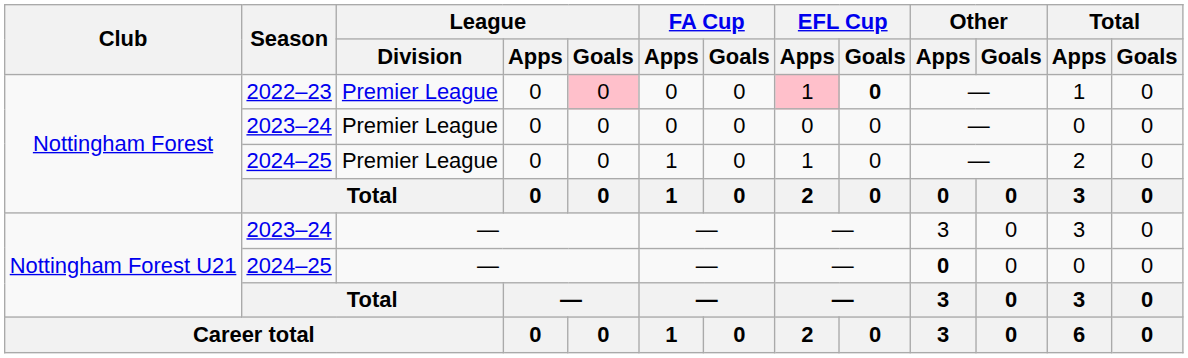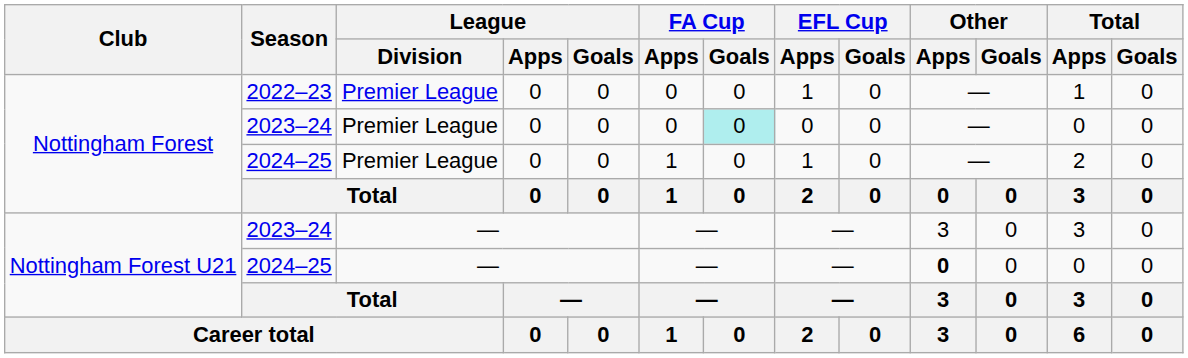(603, 91) pink background -> (603, 91) no background
(807, 91) pink background -> (807, 91) no background
(875, 91) bold -> (875, 91) normal
(739, 126) no background -> (739, 126) paleturquoise background
